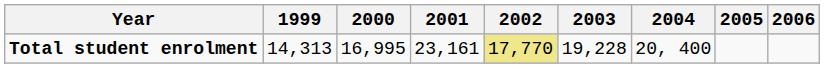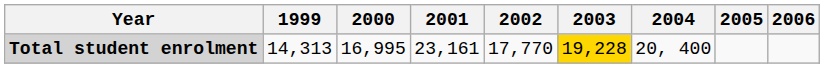(134, 49) no background -> (134, 49) lightgrey background
(521, 49) khaki background -> (521, 49) no background
(594, 49) no background -> (594, 49) gold background
